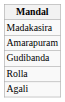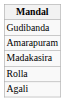(29, 27) Madakasira -> (28, 27) Gudibanda
(28, 58) Gudibanda -> (29, 58) Madakasira
